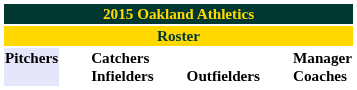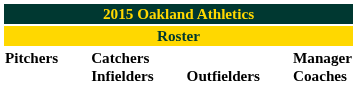(32, 58) lavender background -> (32, 58) no background
